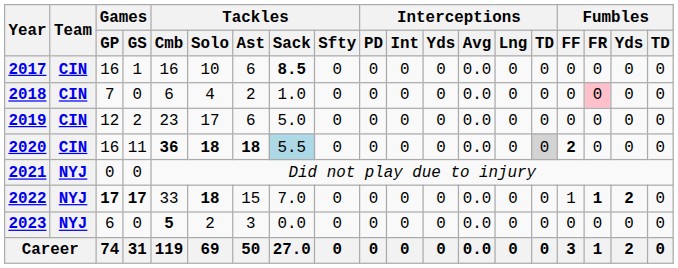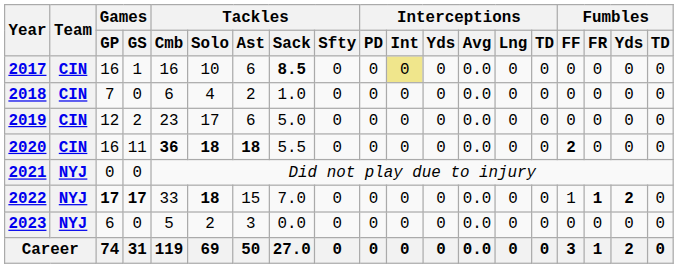(405, 69) no background -> (405, 69) khaki background
(598, 95) pink background -> (598, 95) no background
(292, 147) lightblue background -> (292, 147) no background
(544, 147) lightgrey background -> (544, 147) no background
(169, 224) bold -> (169, 224) normal
